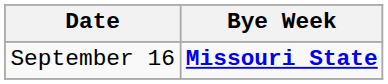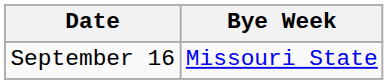(282, 61) bold -> (282, 61) normal
